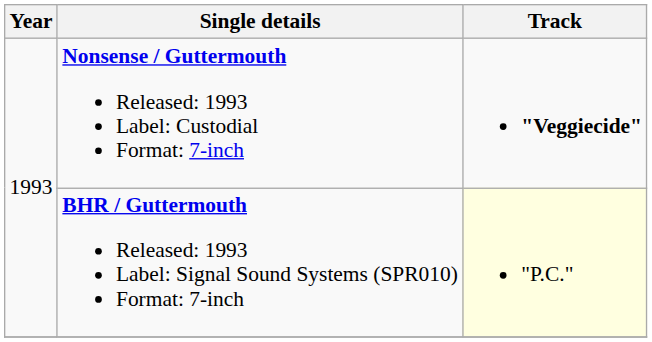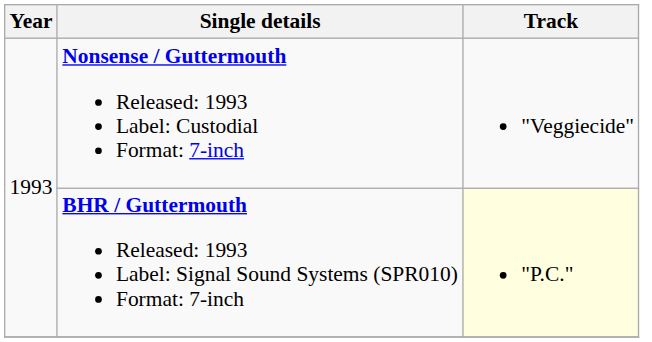(555, 125) bold -> (551, 125) normal
